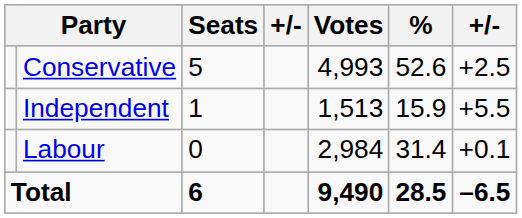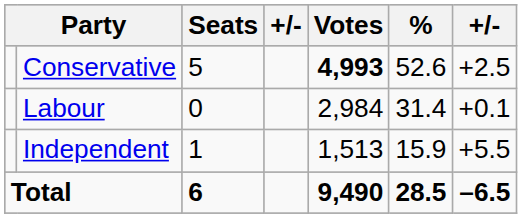(350, 66) normal -> (350, 66) bold
rows swapped: (96, 108) <-> (64, 150)
